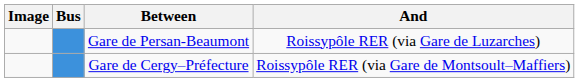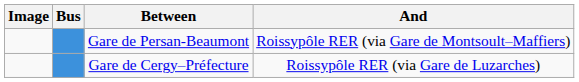(413, 41) Roissypôle RER (via Gare de Luzarches) -> (413, 41) Roissypôle RER (via Gare de Montsoult–Maffiers)
(413, 65) Roissypôle RER (via Gare de Montsoult–Maffiers) -> (413, 65) Roissypôle RER (via Gare de Luzarches)
